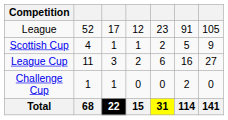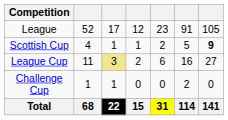(211, 45) normal -> (211, 45) bold
(114, 62) no background -> (114, 62) khaki background
